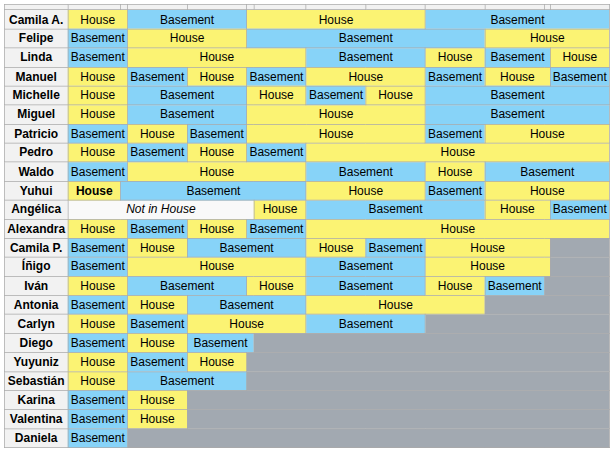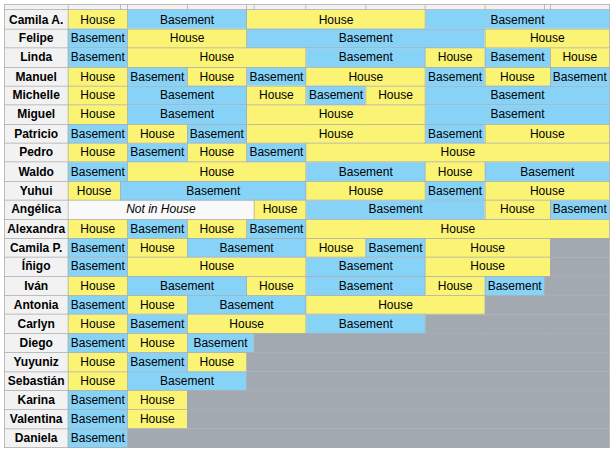(94, 190) bold -> (94, 190) normal
